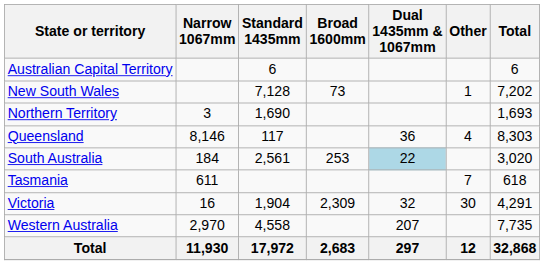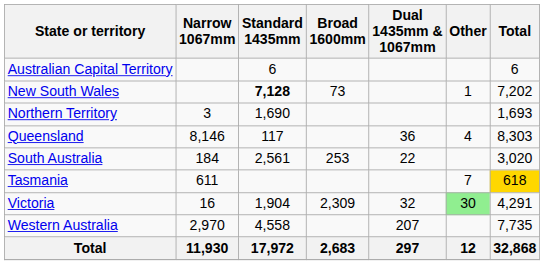(272, 92) normal -> (272, 92) bold
(407, 158) lightblue background -> (407, 158) no background
(515, 181) no background -> (515, 181) gold background
(468, 203) no background -> (468, 203) lightgreen background
